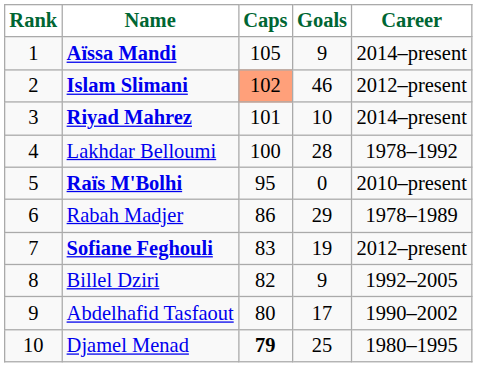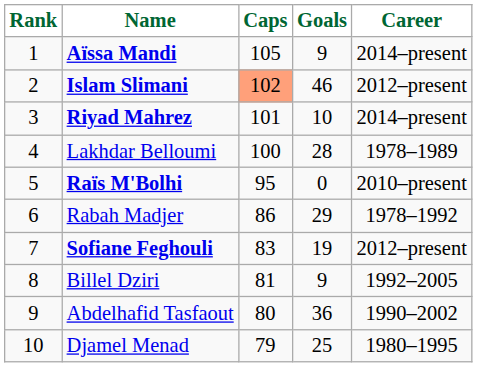(412, 150) 1978–1992 -> (412, 150) 1978–1989
(412, 215) 1978–1989 -> (412, 215) 1978–1992
(265, 280) 82 -> (265, 280) 81
(322, 313) 17 -> (322, 313) 36
(265, 345) bold -> (265, 345) normal
